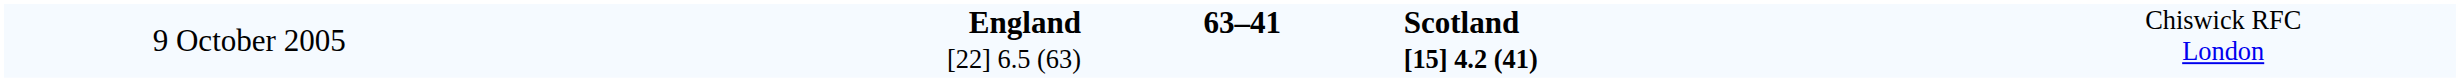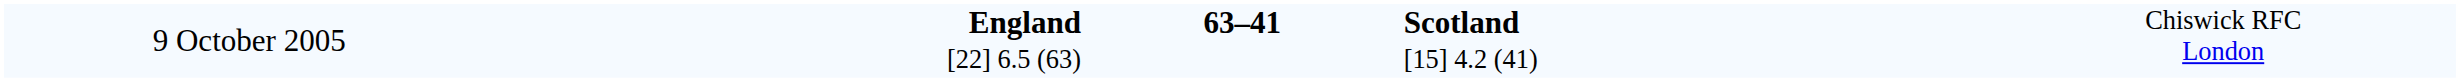(1471, 59) bold -> (1471, 59) normal
